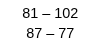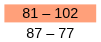(50, 13) no background -> (50, 13) lightsalmon background
